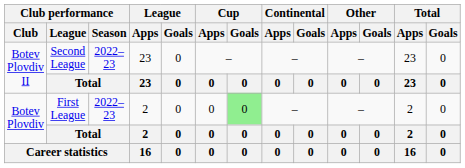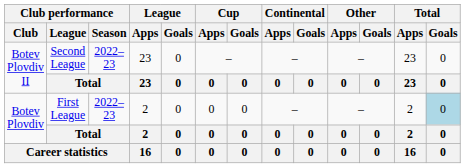(244, 108) lightgreen background -> (244, 108) no background
(443, 108) no background -> (443, 108) lightblue background
